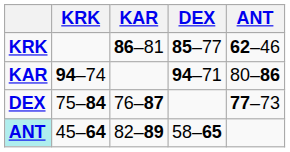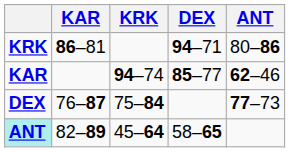columns swapped: (81, 18) <-> (139, 18)
(197, 47) 85–77 -> (197, 47) 94–71
(255, 47) 62–46 -> (255, 47) 80–86
(197, 75) 94–71 -> (197, 75) 85–77
(255, 75) 80–86 -> (255, 75) 62–46
